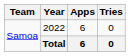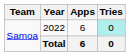(111, 28) no background -> (111, 28) paleturquoise background
